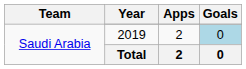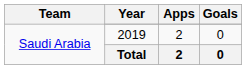(220, 34) lightblue background -> (220, 34) no background
